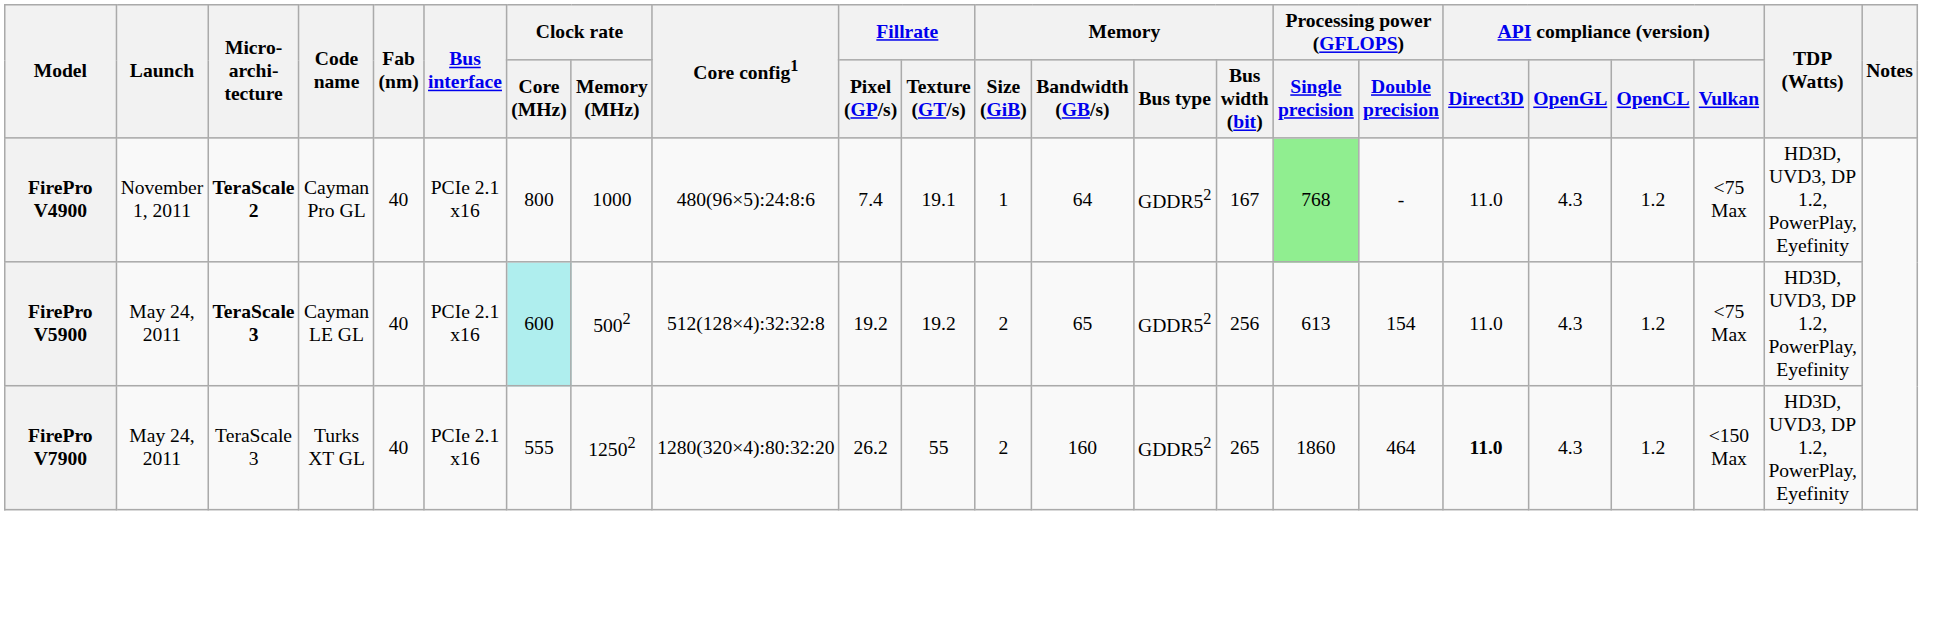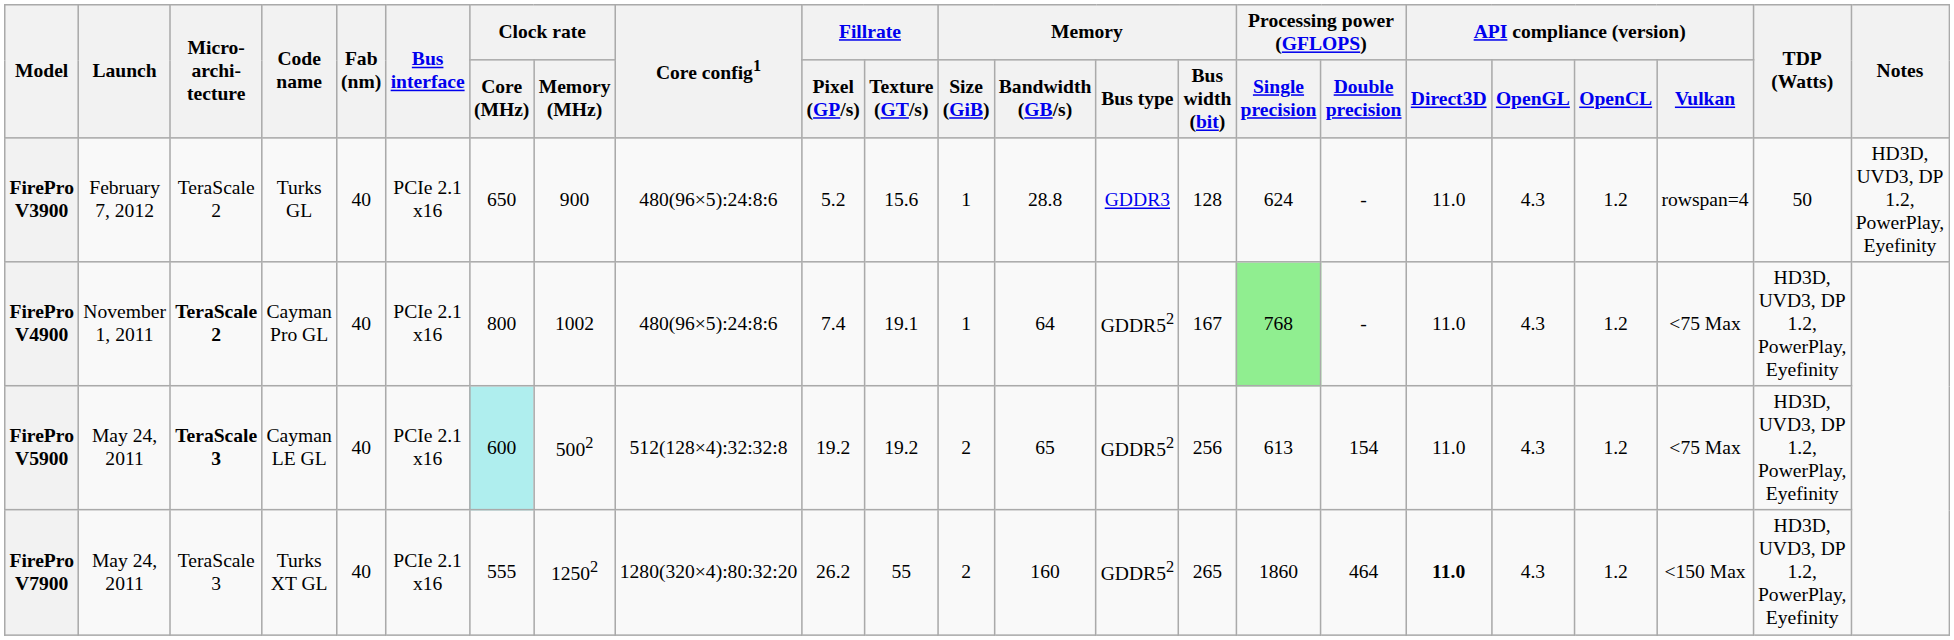+ row: (42, 199)
(612, 199) 1000 -> (575, 323) 1002
